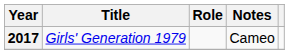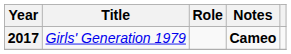(252, 37) normal -> (253, 37) bold
